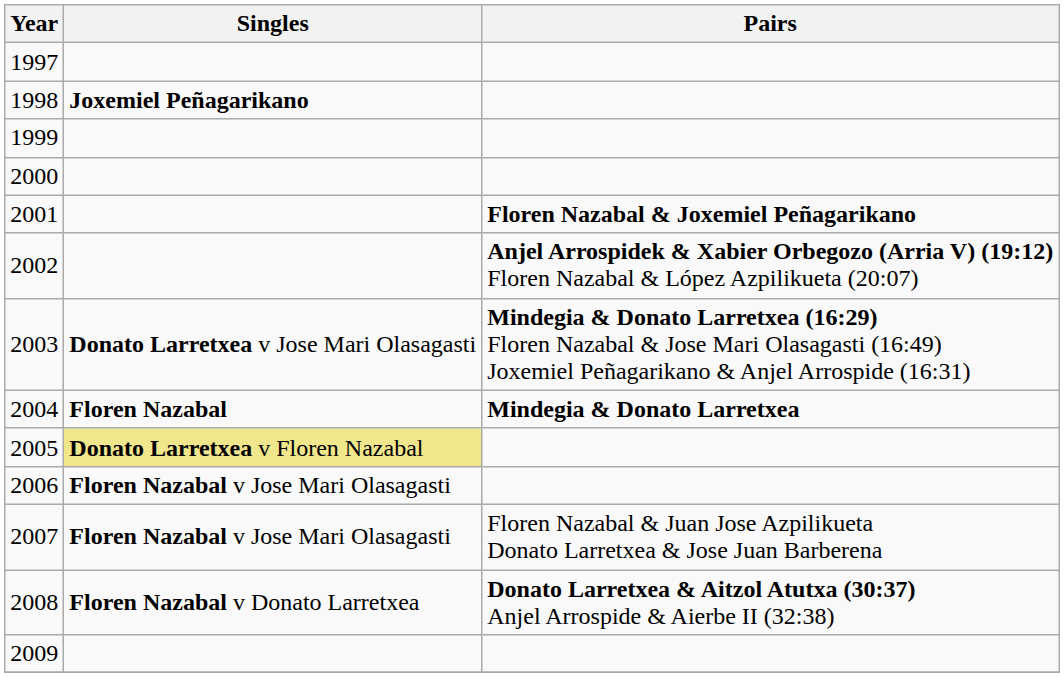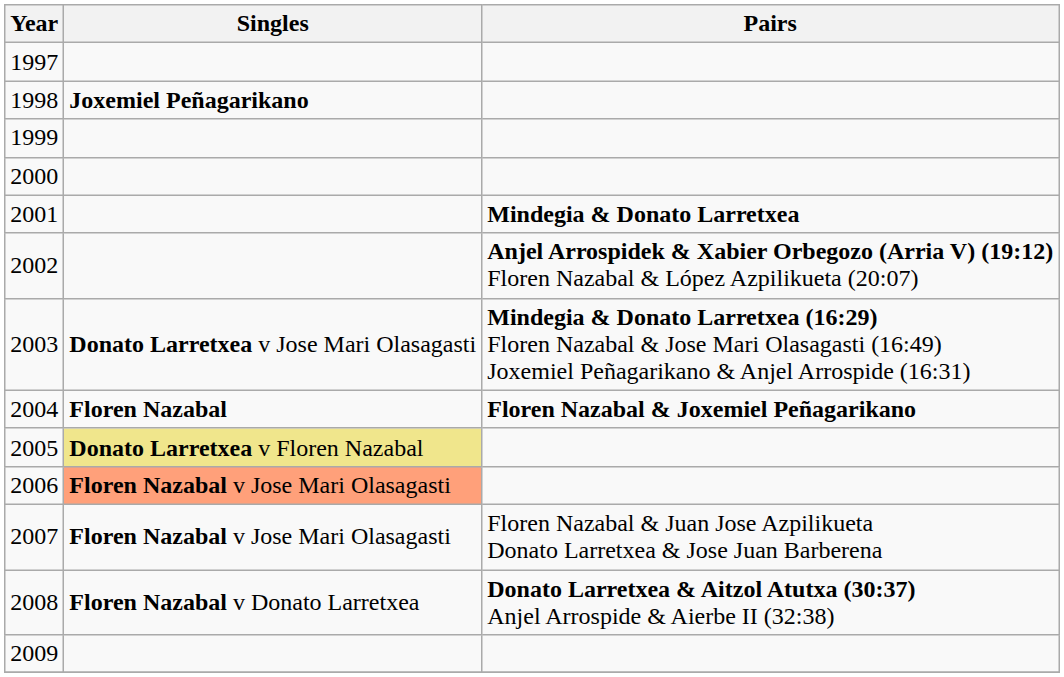(702, 213) Floren Nazabal & Joxemiel Peñagarikano -> (643, 213) Mindegia & Donato Larretxea
(643, 409) Mindegia & Donato Larretxea -> (702, 409) Floren Nazabal & Joxemiel Peñagarikano
(260, 485) no background -> (260, 485) lightsalmon background
